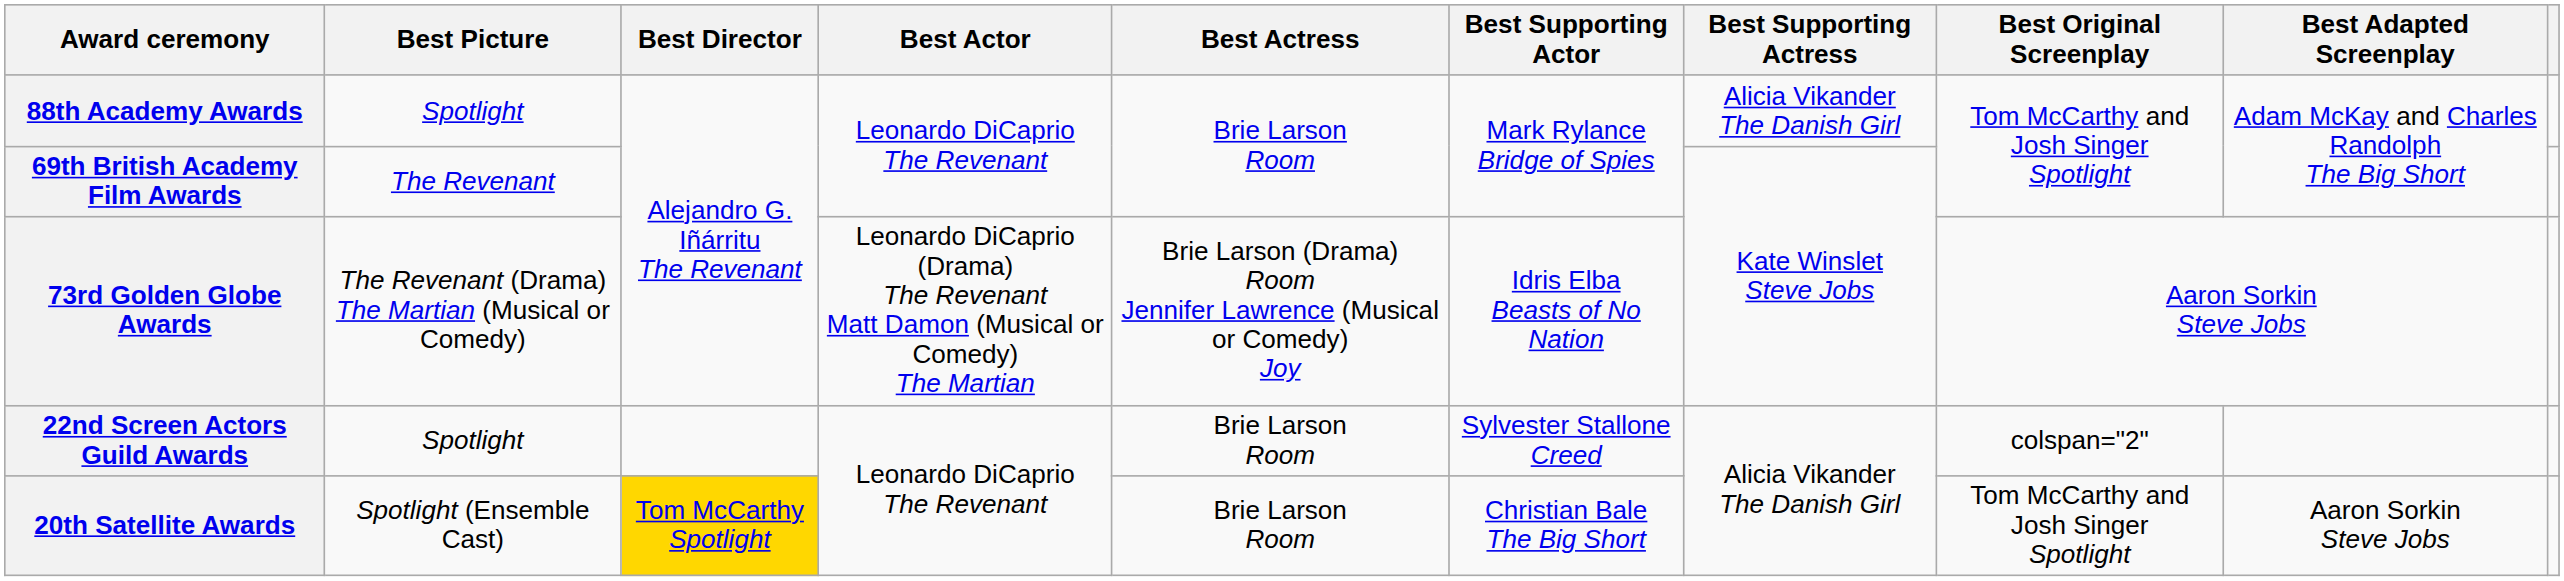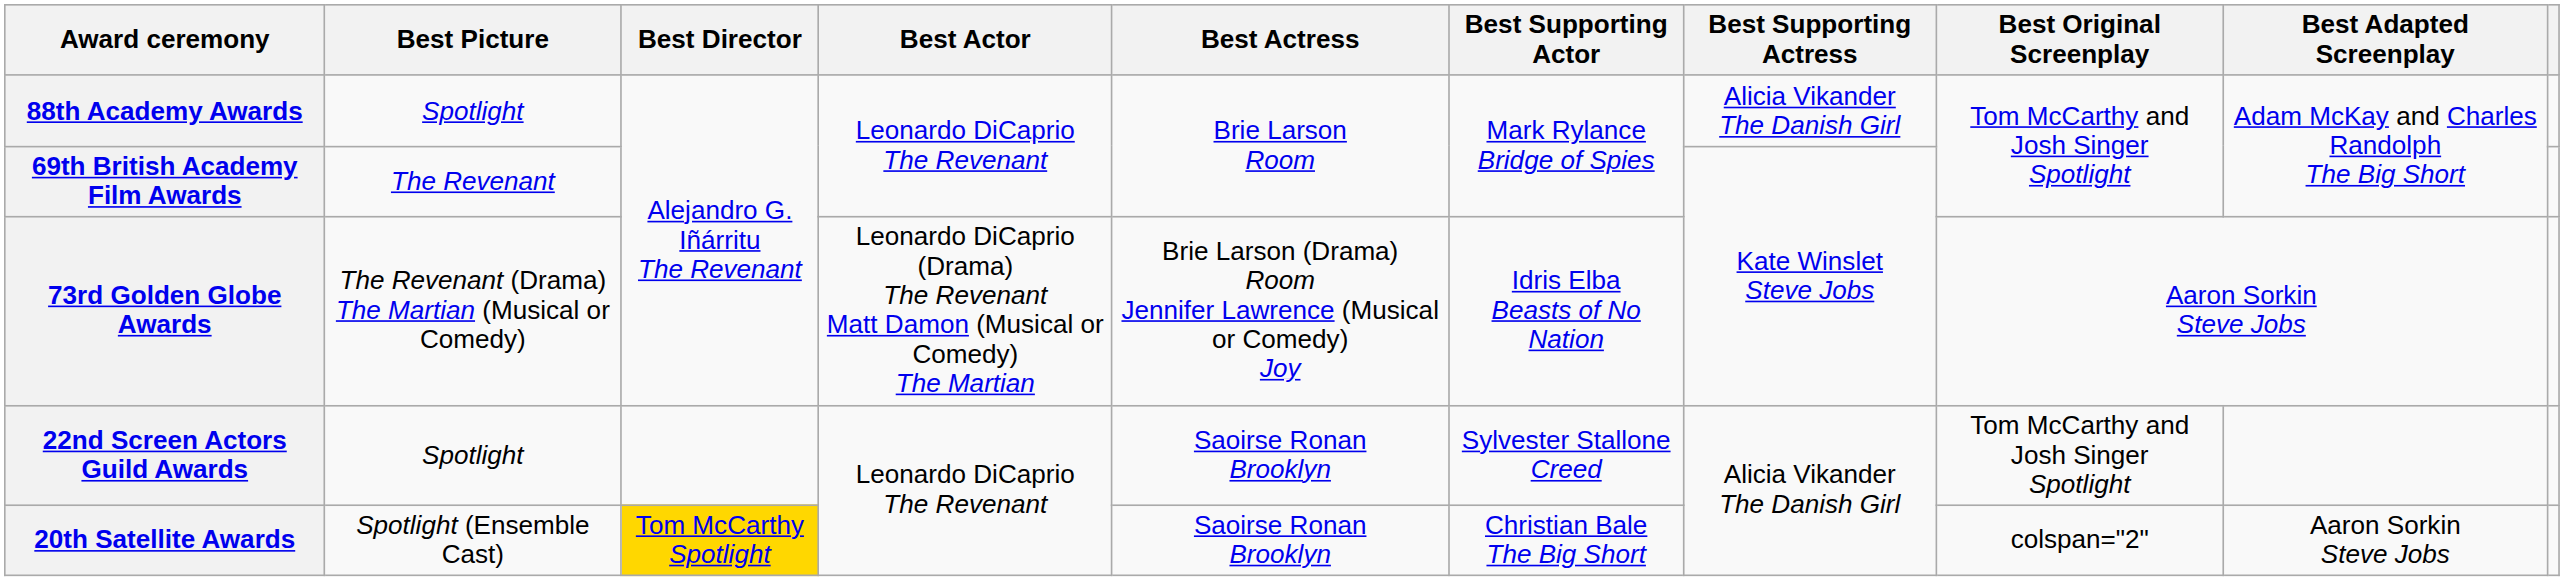(1280, 440) Brie Larson Room -> (1280, 454) Saoirse Ronan Brooklyn
(2080, 440) colspan="2" -> (2080, 454) Tom McCarthy and Josh Singer Spotlight
(1280, 525) Brie Larson Room -> (1280, 540) Saoirse Ronan Brooklyn
(2080, 525) Tom McCarthy and Josh Singer Spotlight -> (2080, 540) colspan="2"
